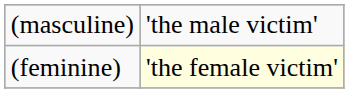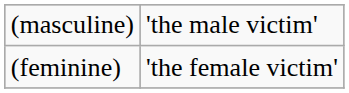(242, 66) lightyellow background -> (242, 66) no background
